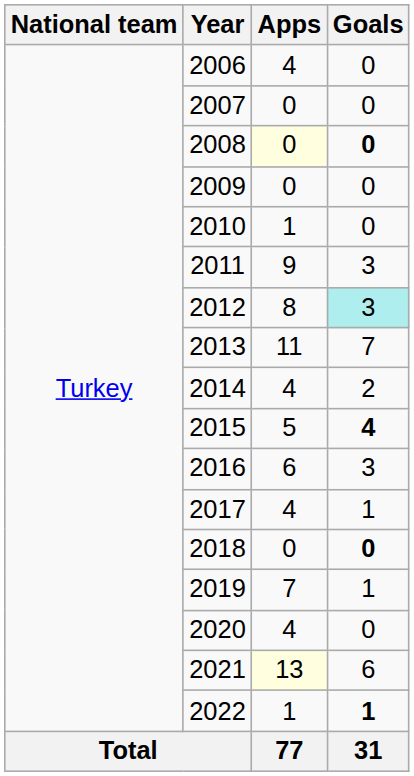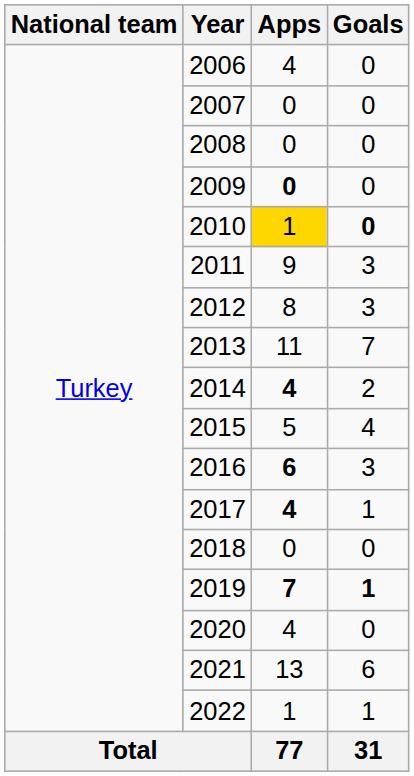(289, 145) lightyellow background -> (289, 145) no background
(368, 145) bold -> (368, 145) normal
(289, 186) normal -> (289, 186) bold
(289, 226) no background -> (289, 226) gold background
(368, 226) normal -> (368, 226) bold
(368, 307) paleturquoise background -> (368, 307) no background
(289, 387) normal -> (289, 387) bold
(368, 428) bold -> (368, 428) normal
(289, 468) normal -> (289, 468) bold
(289, 508) normal -> (289, 508) bold
(368, 549) bold -> (368, 549) normal
(289, 589) normal -> (289, 589) bold
(368, 589) normal -> (368, 589) bold
(289, 670) lightyellow background -> (289, 670) no background
(368, 710) bold -> (368, 710) normal
